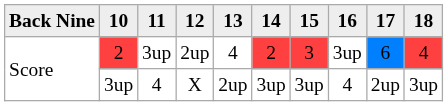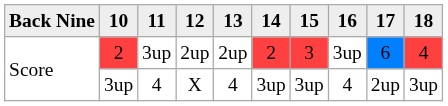(233, 52) 4 -> (233, 52) 2up
(233, 84) 2up -> (233, 84) 4
